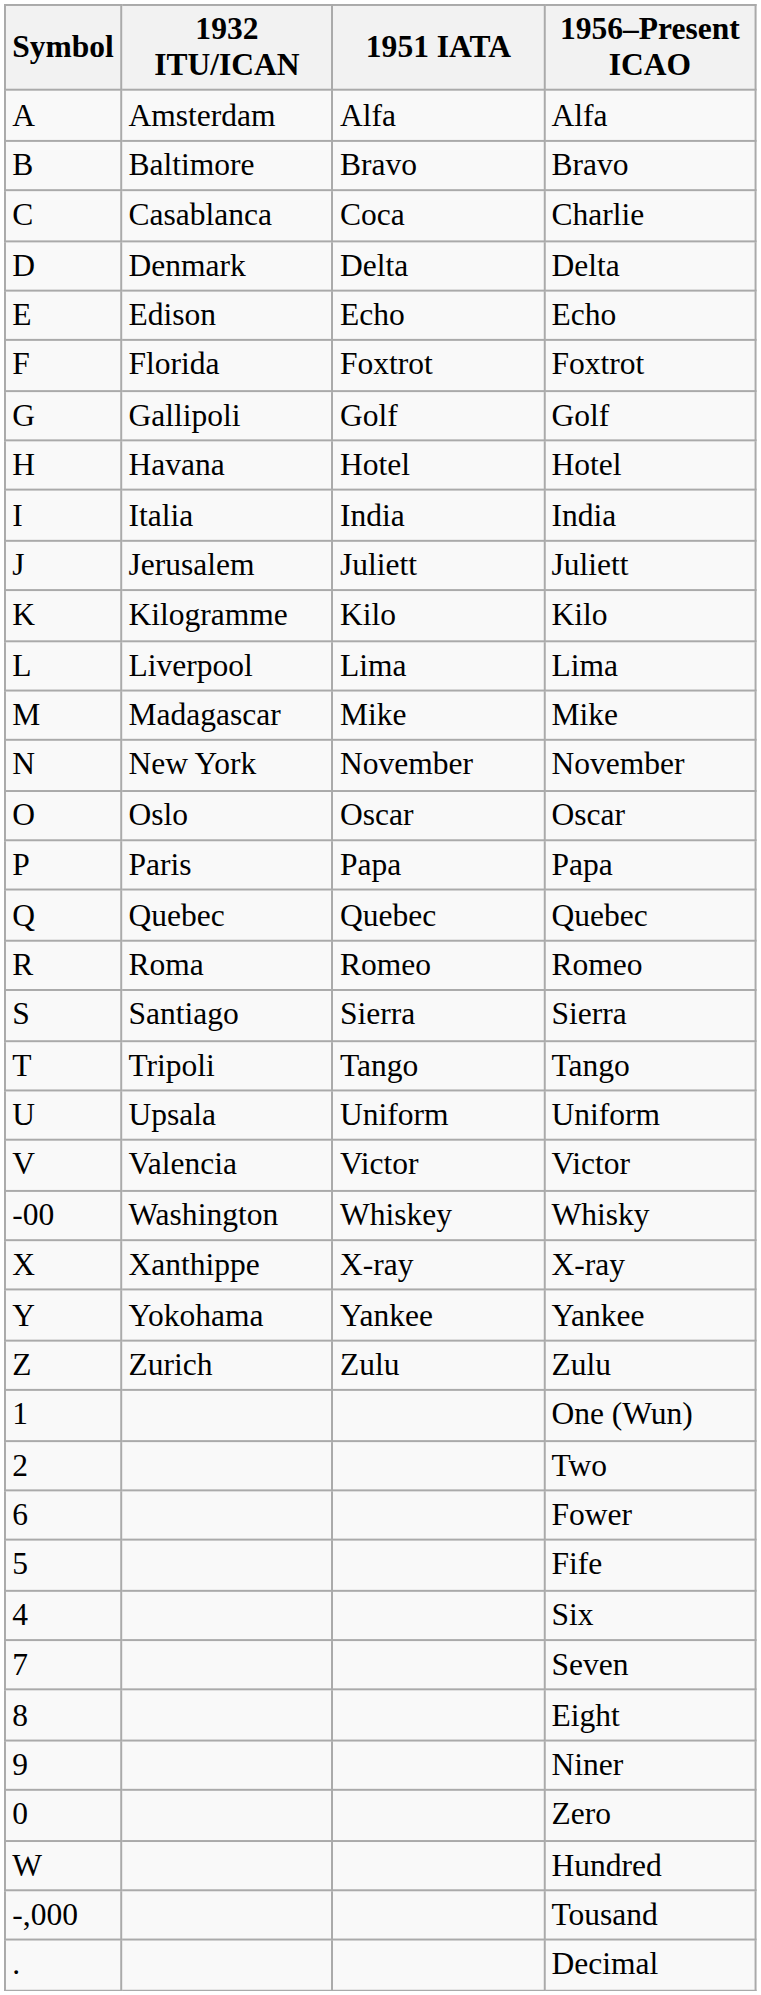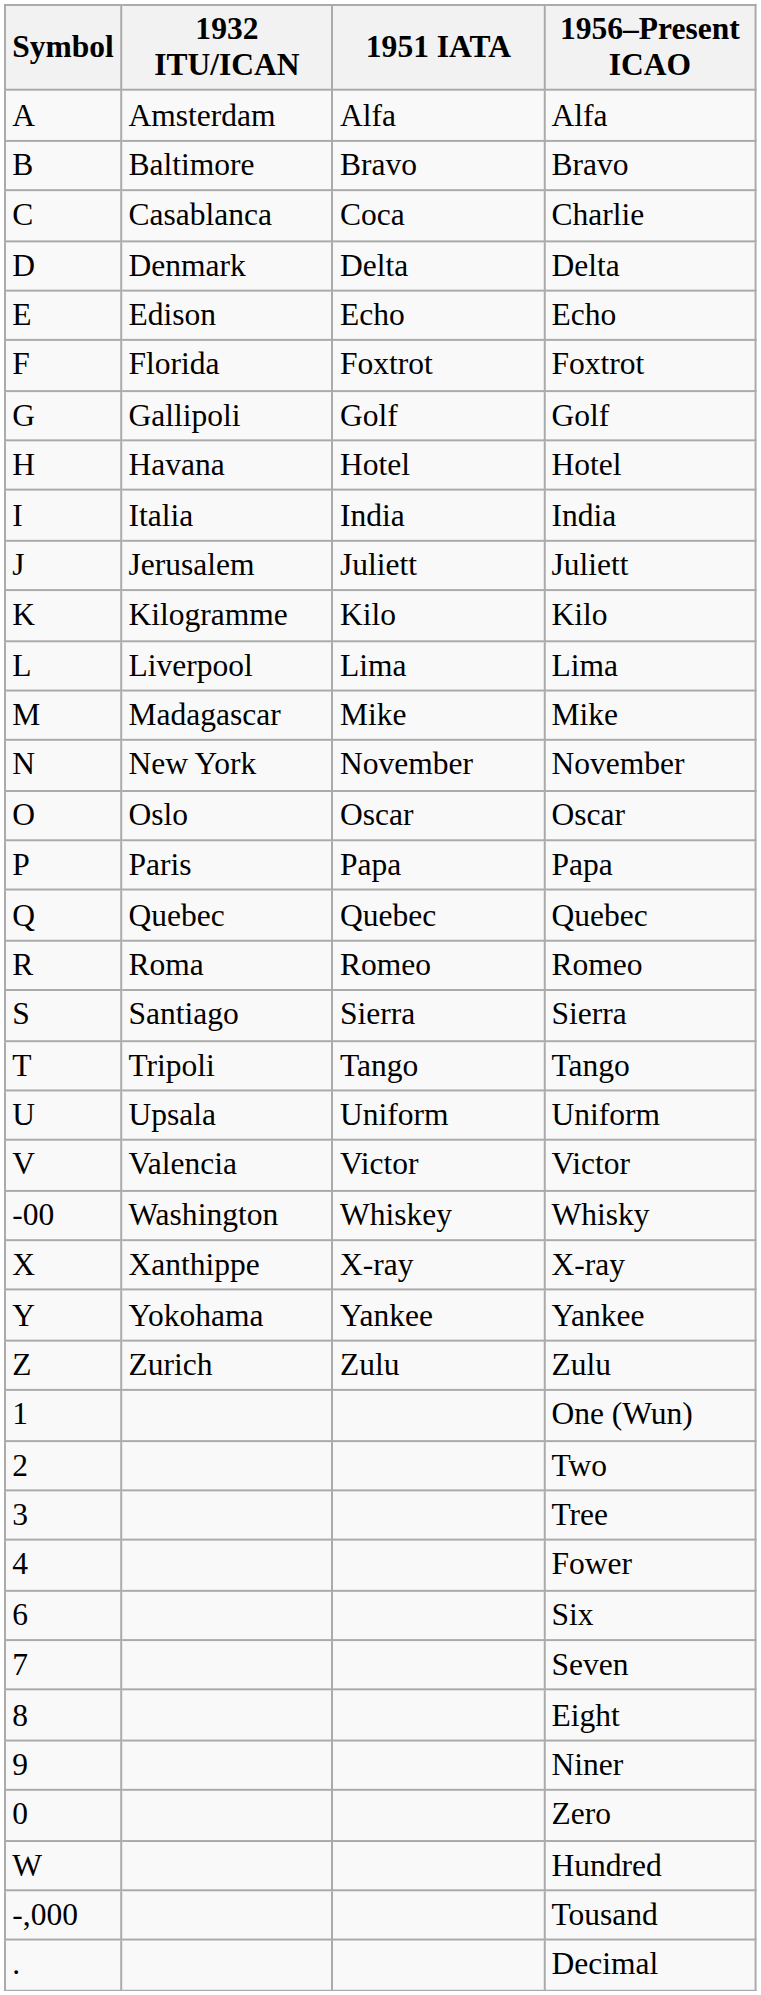+ row: (580, 1514)
(20, 1514) 6 -> (20, 1564) 4
- row: (577, 1564)
(20, 1614) 4 -> (20, 1614) 6
